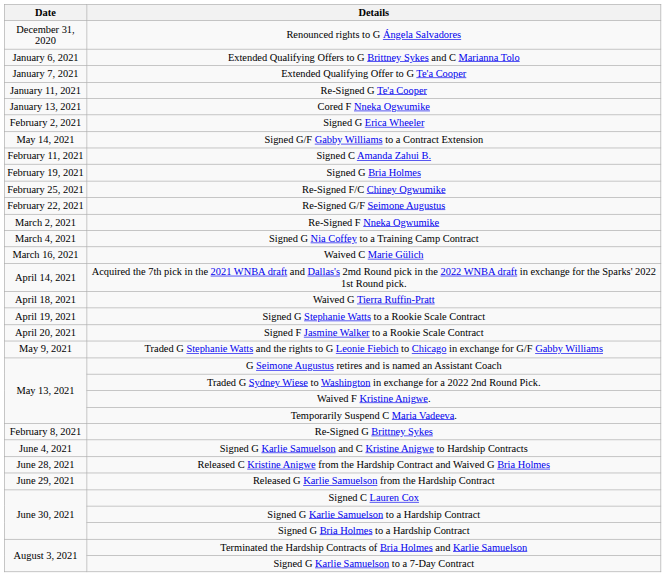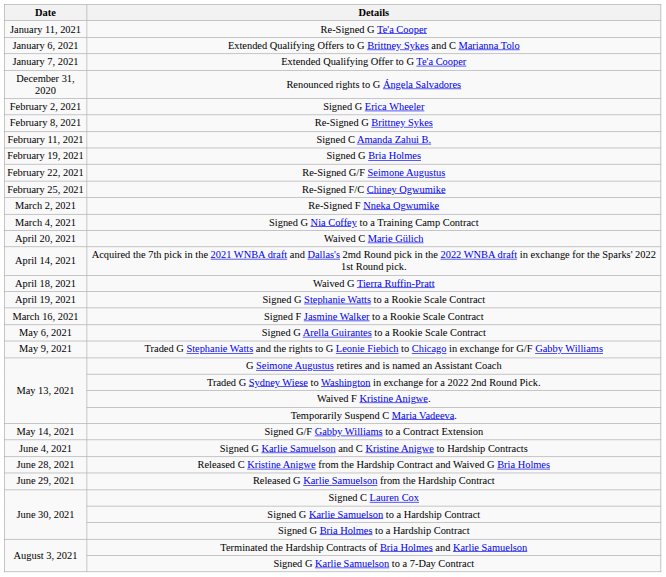rows swapped: (374, 35) <-> (374, 90)
- row: (374, 106)
rows swapped: (374, 431) <-> (374, 139)
rows swapped: (374, 205) <-> (374, 189)
(45, 255) March 16, 2021 -> (45, 238) April 20, 2021
(45, 333) April 20, 2021 -> (45, 316) March 16, 2021
+ row: (374, 333)
